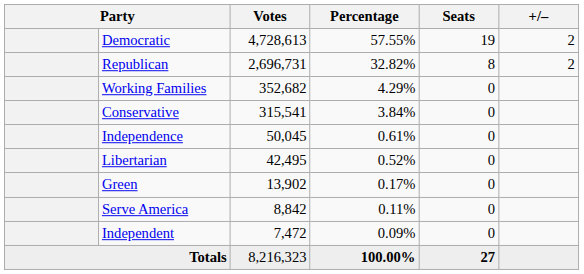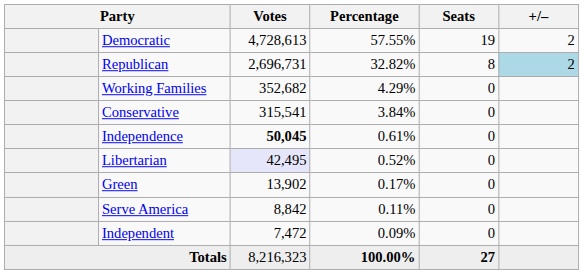(571, 64) no background -> (571, 64) lightblue background
(286, 137) normal -> (286, 137) bold
(286, 161) no background -> (286, 161) lavender background
